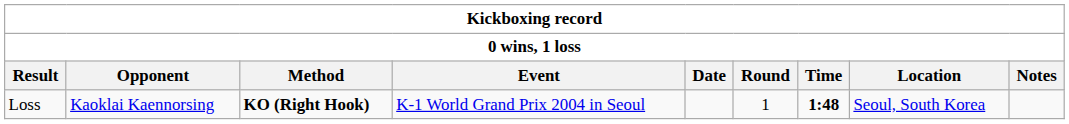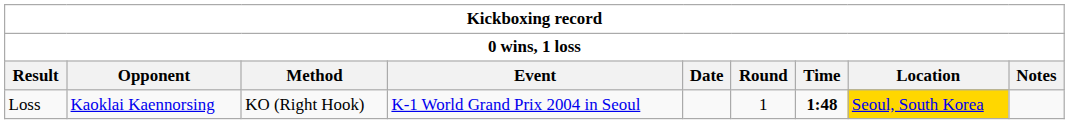(306, 103) bold -> (305, 103) normal
(919, 103) no background -> (918, 103) gold background
